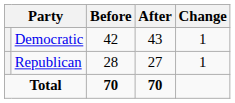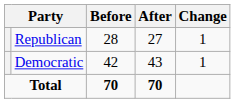rows swapped: (49, 39) <-> (48, 62)
